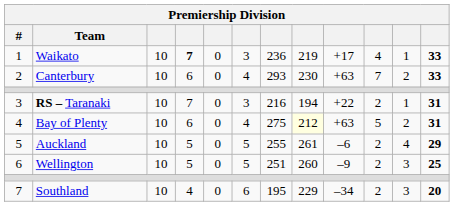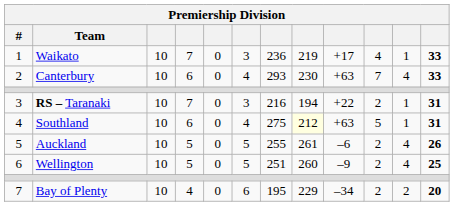(189, 55) bold -> (189, 55) normal
(406, 76) 2 -> (406, 76) 4
(71, 123) Bay of Plenty -> (62, 123) Southland
(406, 123) 2 -> (406, 123) 1
(435, 144) 29 -> (435, 144) 26
(406, 164) 3 -> (406, 164) 4
(62, 191) Southland -> (71, 191) Bay of Plenty
(406, 191) 3 -> (406, 191) 2
